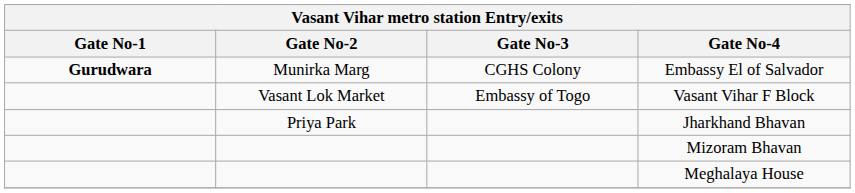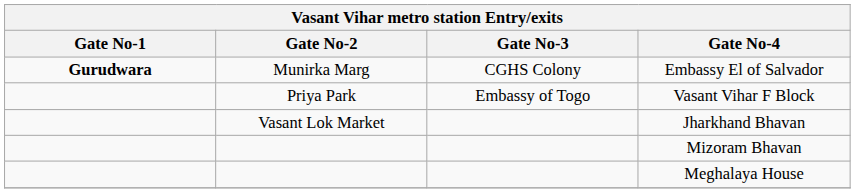(321, 95) Vasant Lok Market -> (321, 95) Priya Park
(321, 122) Priya Park -> (321, 122) Vasant Lok Market
